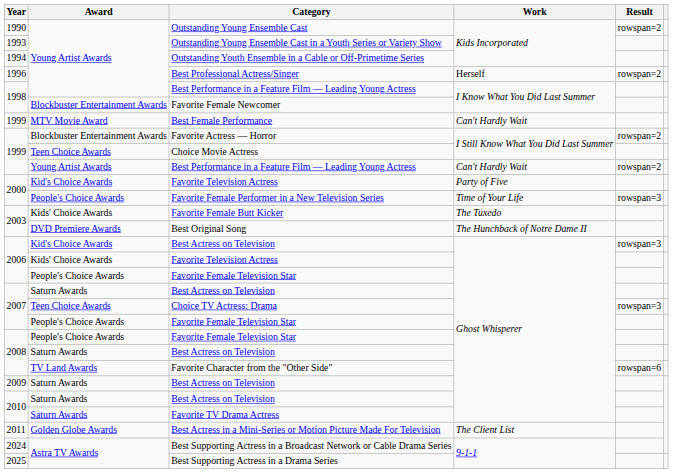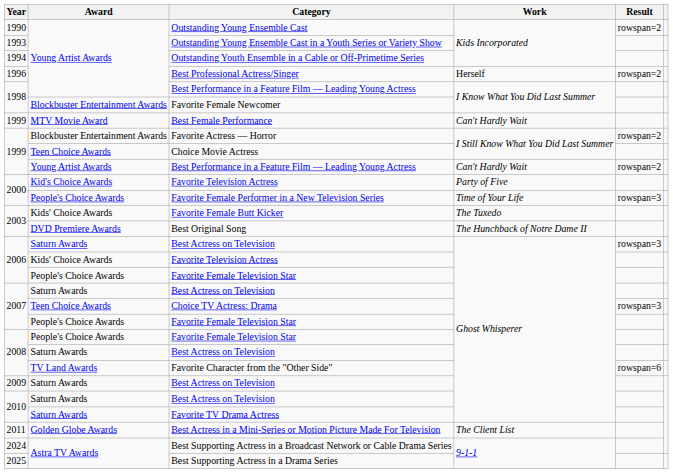(71, 244) Kid's Choice Awards -> (59, 244) Saturn Awards
